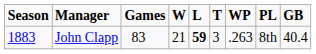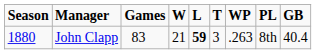(22, 37) 1883 -> (22, 37) 1880
